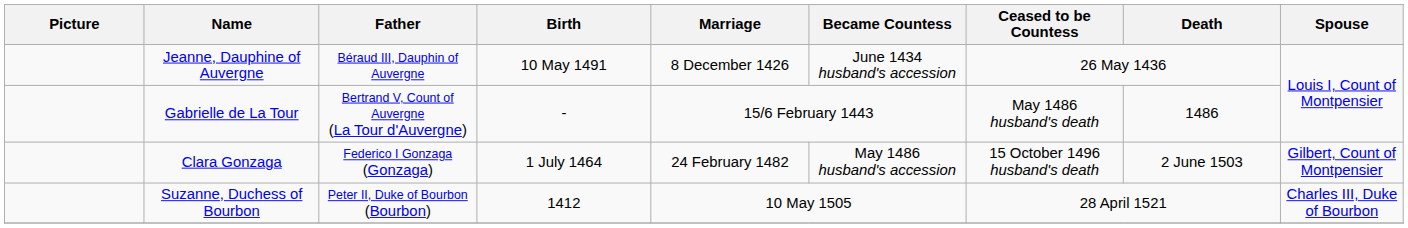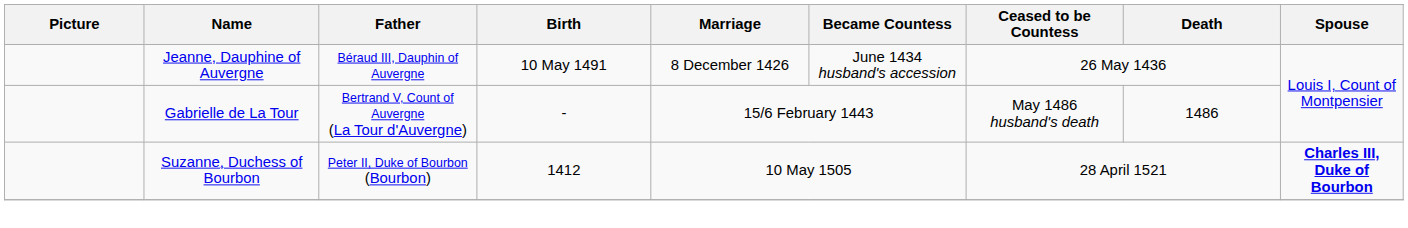- row: (232, 162)
(1342, 202) normal -> (1342, 170) bold
